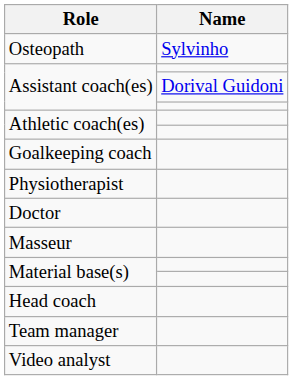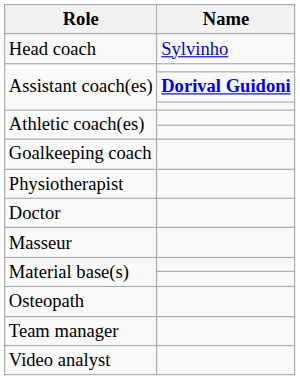(46, 48) Osteopath -> (52, 48) Head coach
(222, 86) normal -> (226, 86) bold
(52, 301) Head coach -> (46, 301) Osteopath
